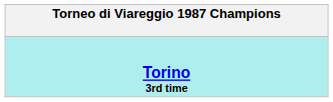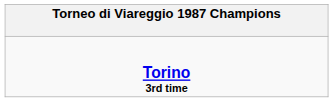(167, 79) paleturquoise background -> (167, 79) no background
